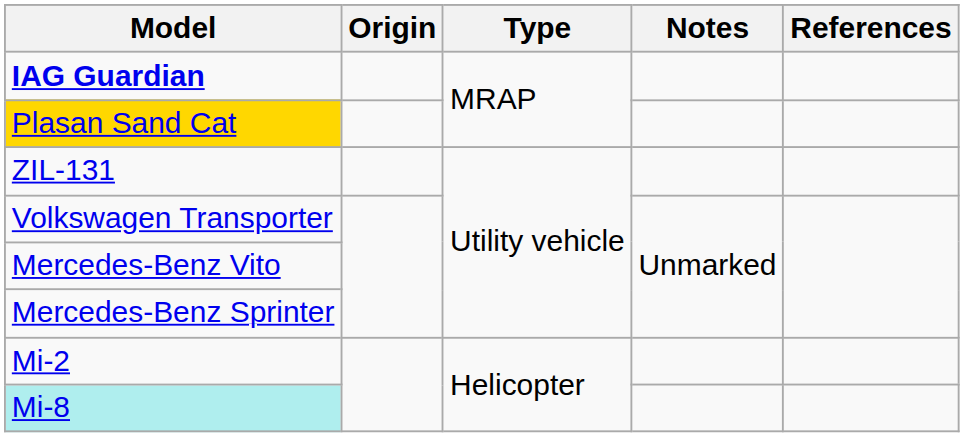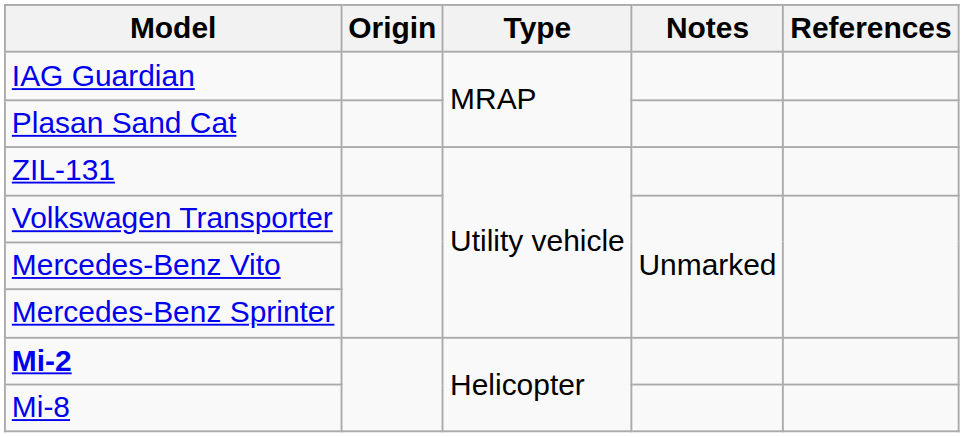(108, 75) bold -> (103, 75) normal
(124, 123) gold background -> (124, 123) no background
(41, 360) normal -> (42, 360) bold
(41, 407) paleturquoise background -> (41, 407) no background
